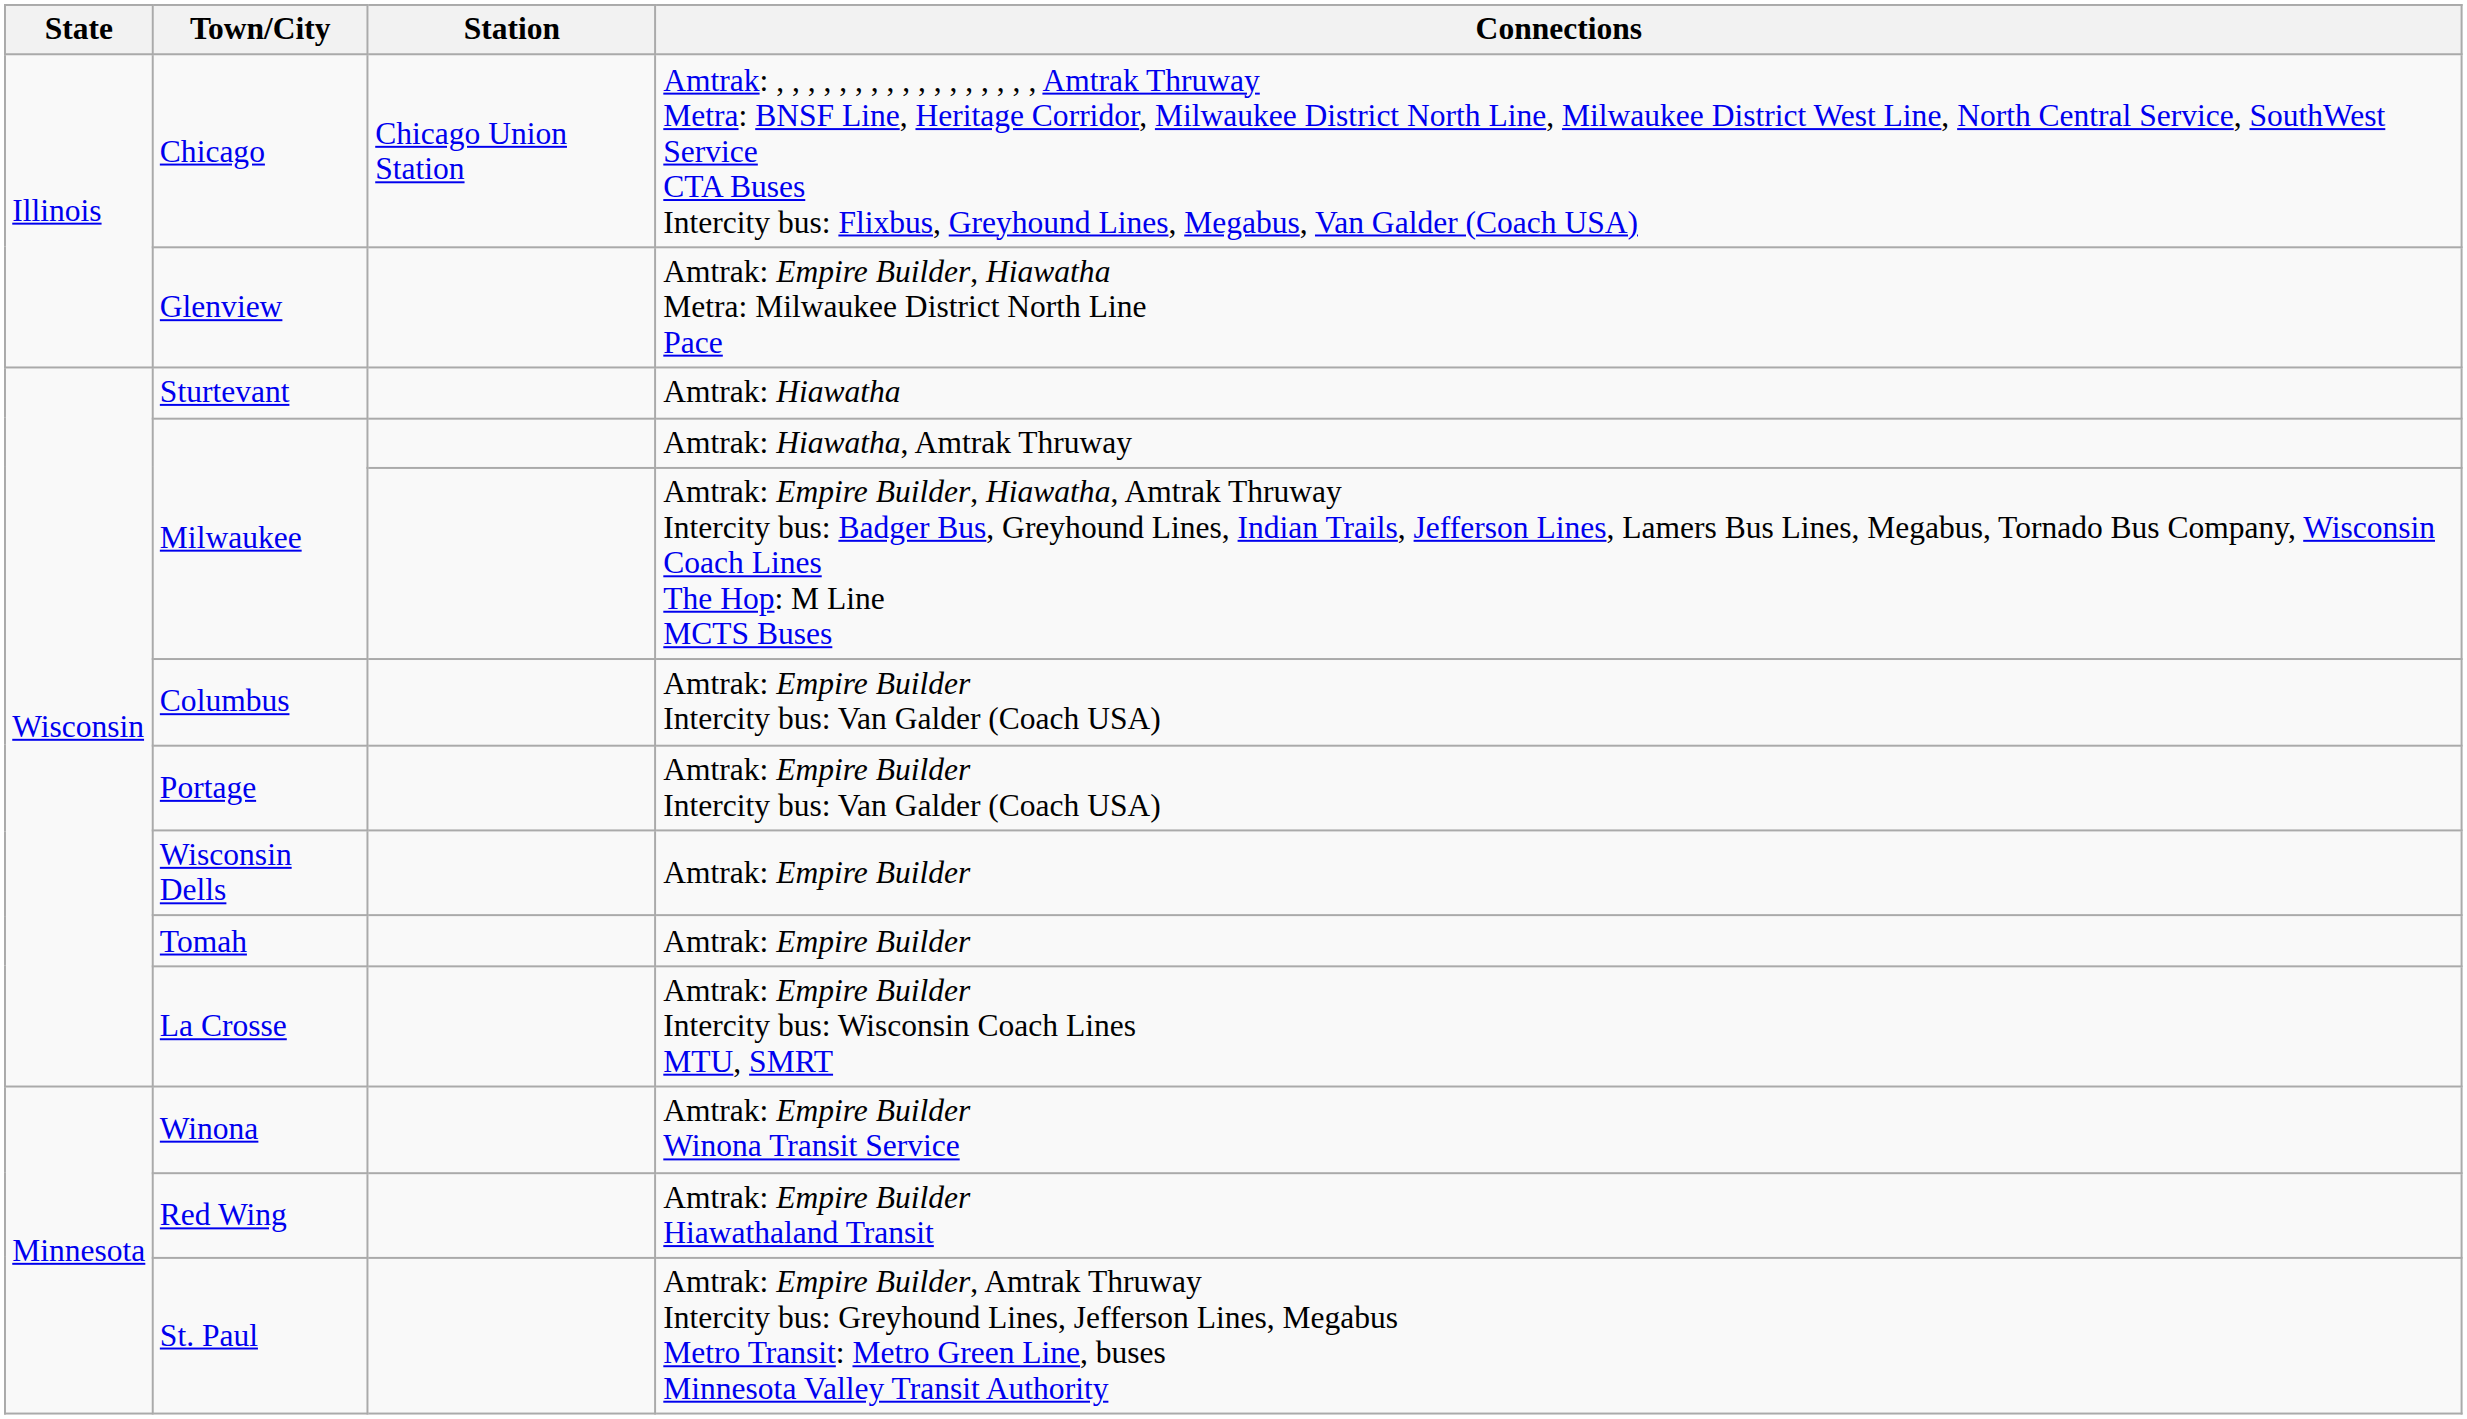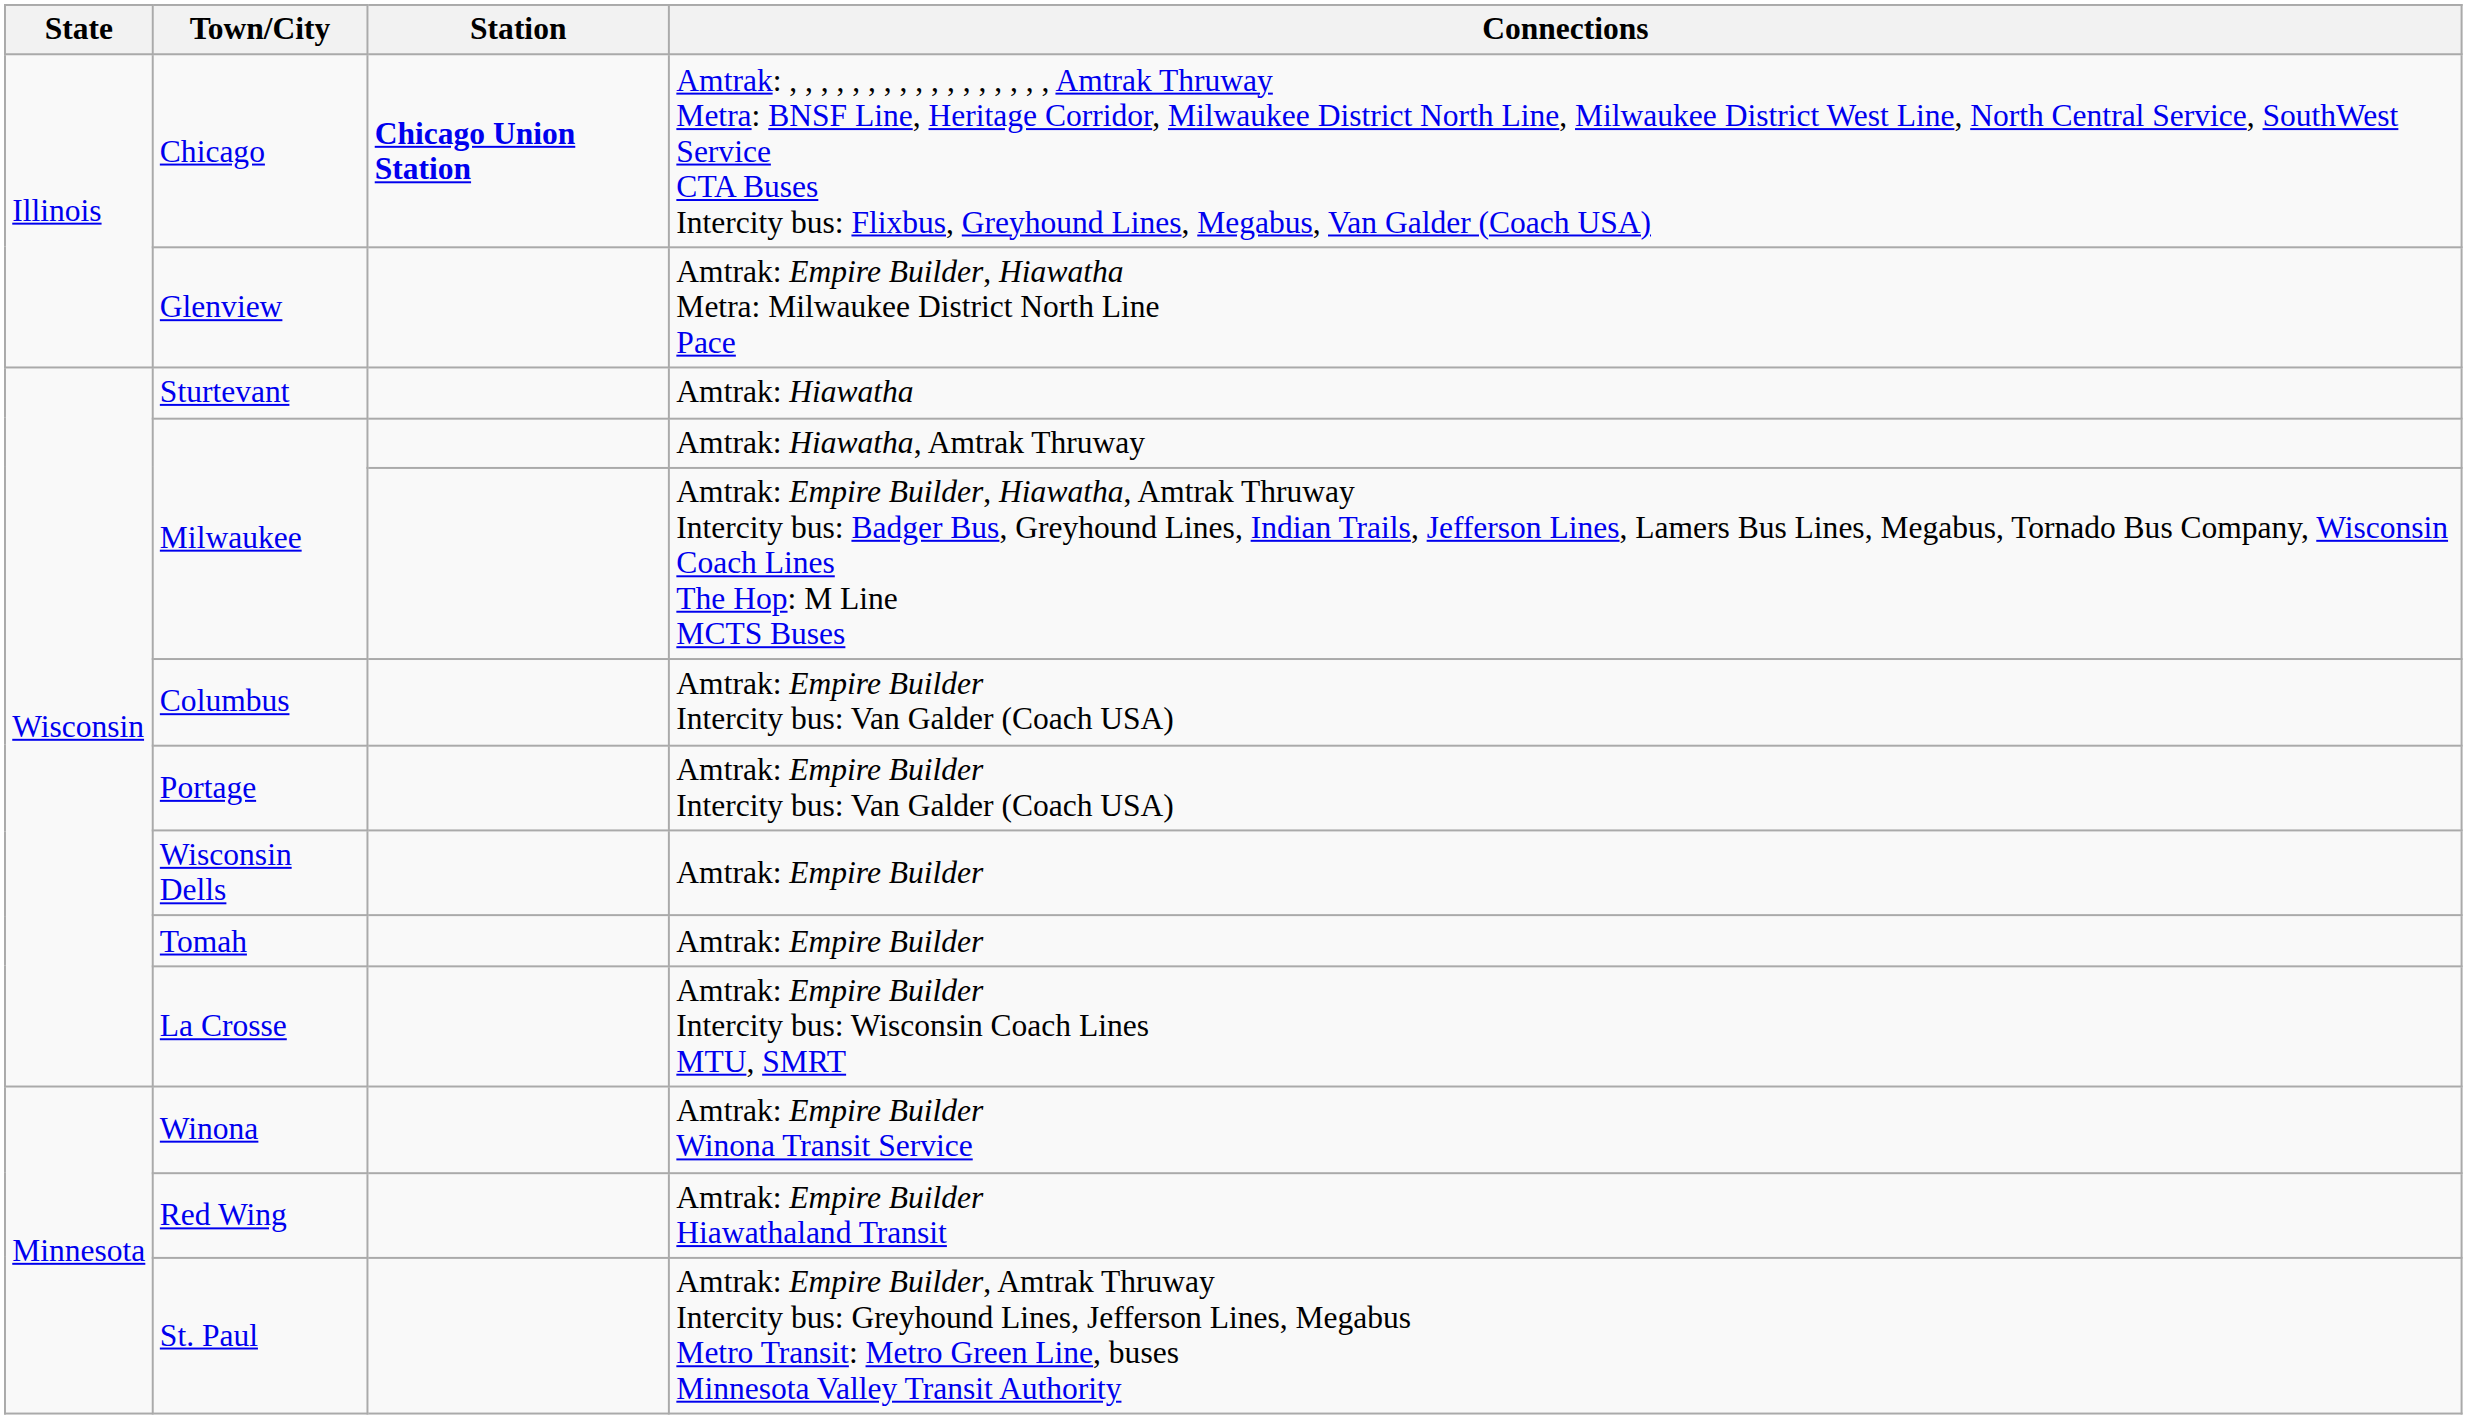(471, 150) normal -> (475, 150) bold
